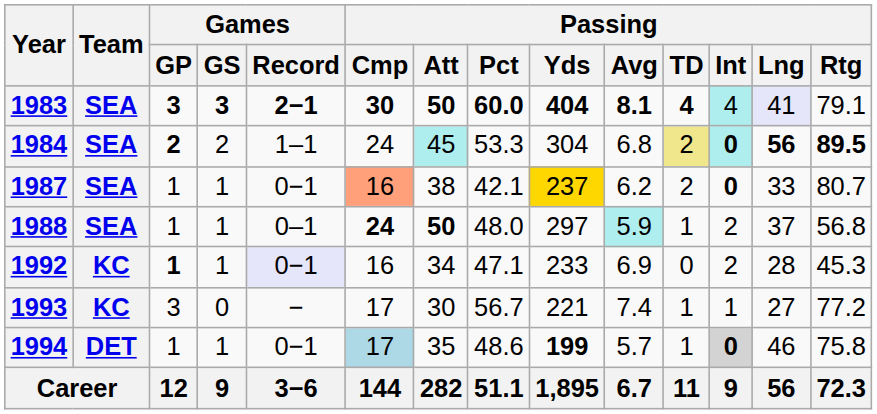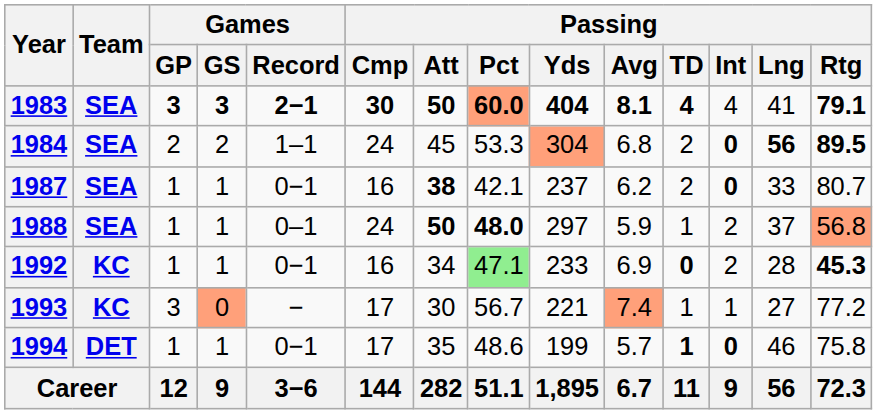(499, 105) no background -> (499, 105) lightsalmon background
(731, 105) paleturquoise background -> (731, 105) no background
(781, 105) lavender background -> (781, 105) no background
(841, 105) normal -> (841, 105) bold
(174, 145) bold -> (174, 145) normal
(441, 145) paleturquoise background -> (441, 145) no background
(567, 145) no background -> (567, 145) lightsalmon background
(687, 145) khaki background -> (687, 145) no background
(731, 145) paleturquoise background -> (731, 145) no background
(380, 186) lightsalmon background -> (380, 186) no background
(441, 186) normal -> (441, 186) bold
(567, 186) gold background -> (567, 186) no background
(380, 226) bold -> (380, 226) normal
(499, 226) normal -> (499, 226) bold
(634, 226) paleturquoise background -> (634, 226) no background
(841, 226) no background -> (841, 226) lightsalmon background
(174, 266) bold -> (174, 266) normal
(296, 266) lavender background -> (296, 266) no background
(499, 266) no background -> (499, 266) lightgreen background
(687, 266) normal -> (687, 266) bold
(841, 266) normal -> (841, 266) bold
(222, 307) no background -> (222, 307) lightsalmon background
(634, 307) no background -> (634, 307) lightsalmon background
(380, 347) lightblue background -> (380, 347) no background
(567, 347) bold -> (567, 347) normal
(687, 347) normal -> (687, 347) bold
(731, 347) lightgrey background -> (731, 347) no background
